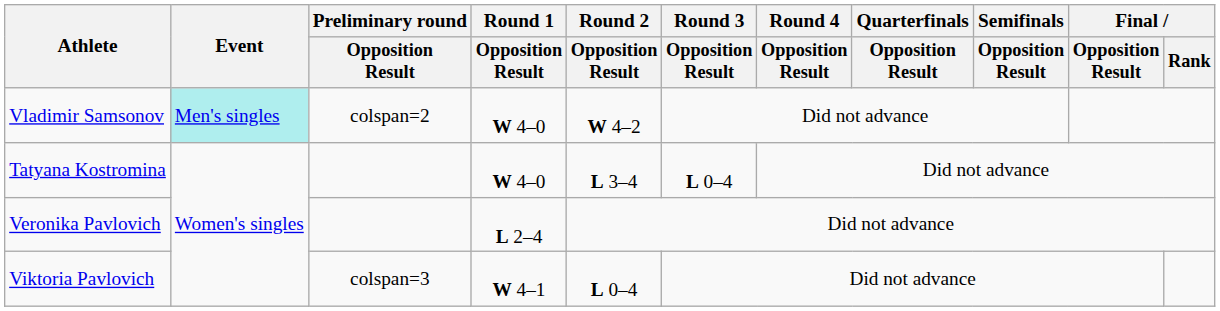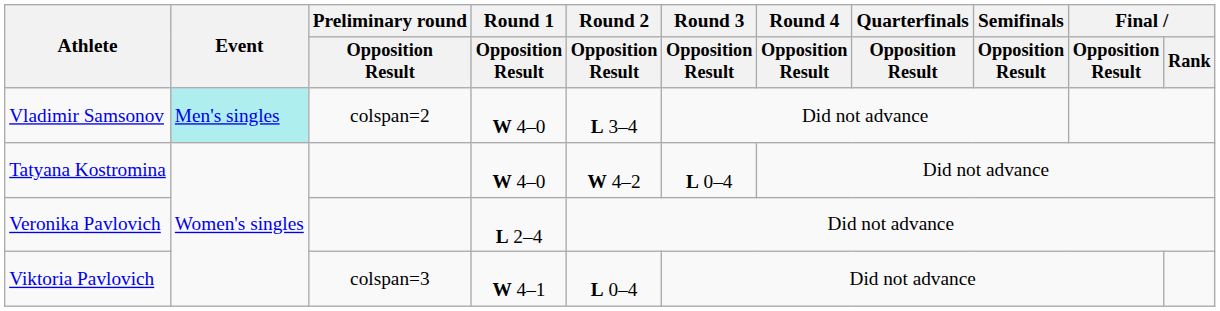(614, 126) W 4–2 -> (614, 126) L 3–4
(614, 181) L 3–4 -> (614, 181) W 4–2
